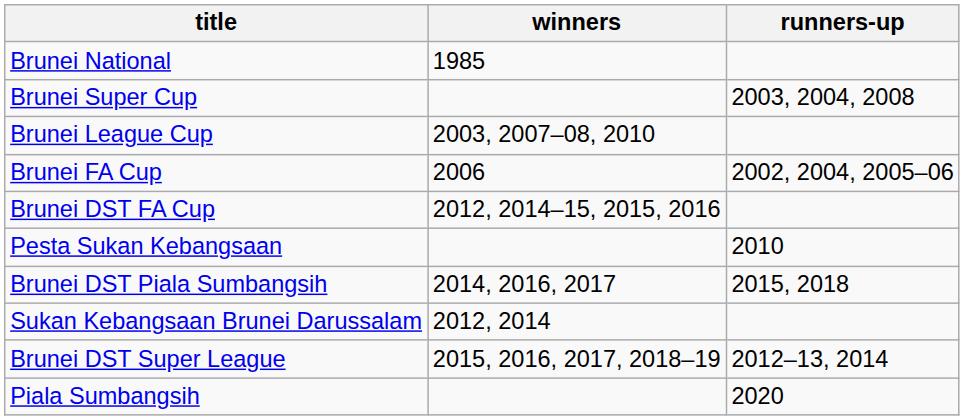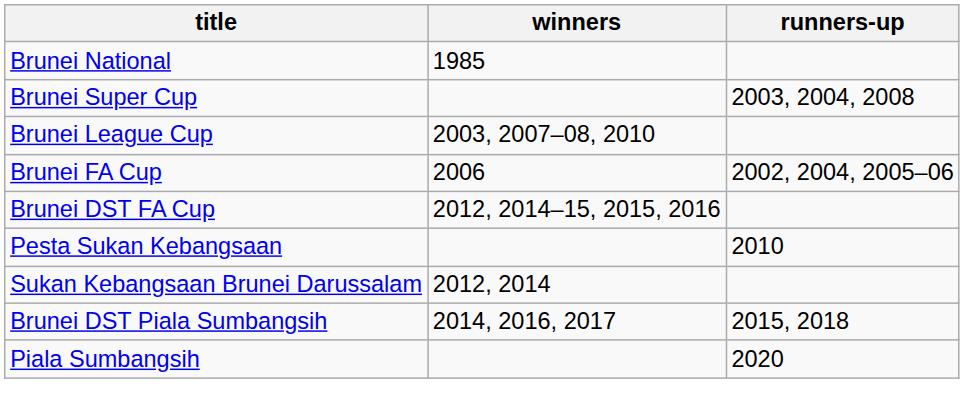rows swapped: (216, 321) <-> (169, 284)
- row: (148, 358)
